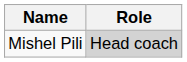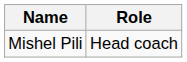(134, 43) lightgrey background -> (134, 43) no background
